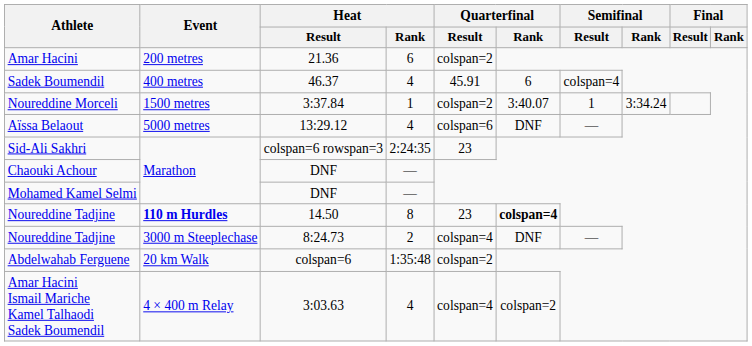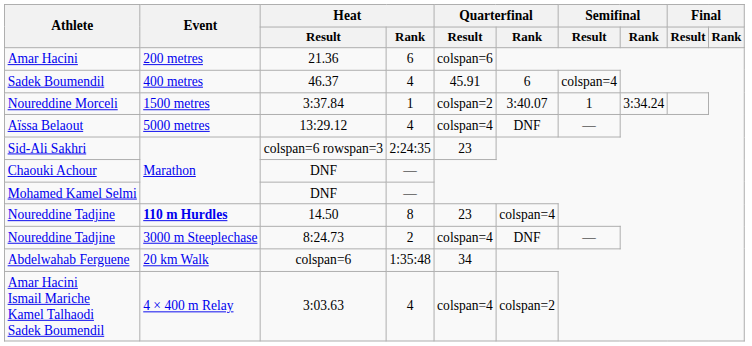(465, 59) colspan=2 -> (465, 59) colspan=6
(465, 126) colspan=6 -> (465, 126) colspan=4
(528, 215) bold -> (527, 215) normal
(465, 260) colspan=2 -> (465, 260) 34
